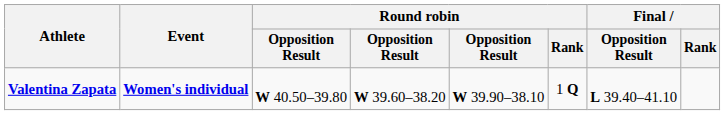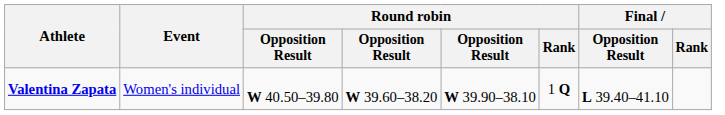(186, 89) bold -> (182, 89) normal
